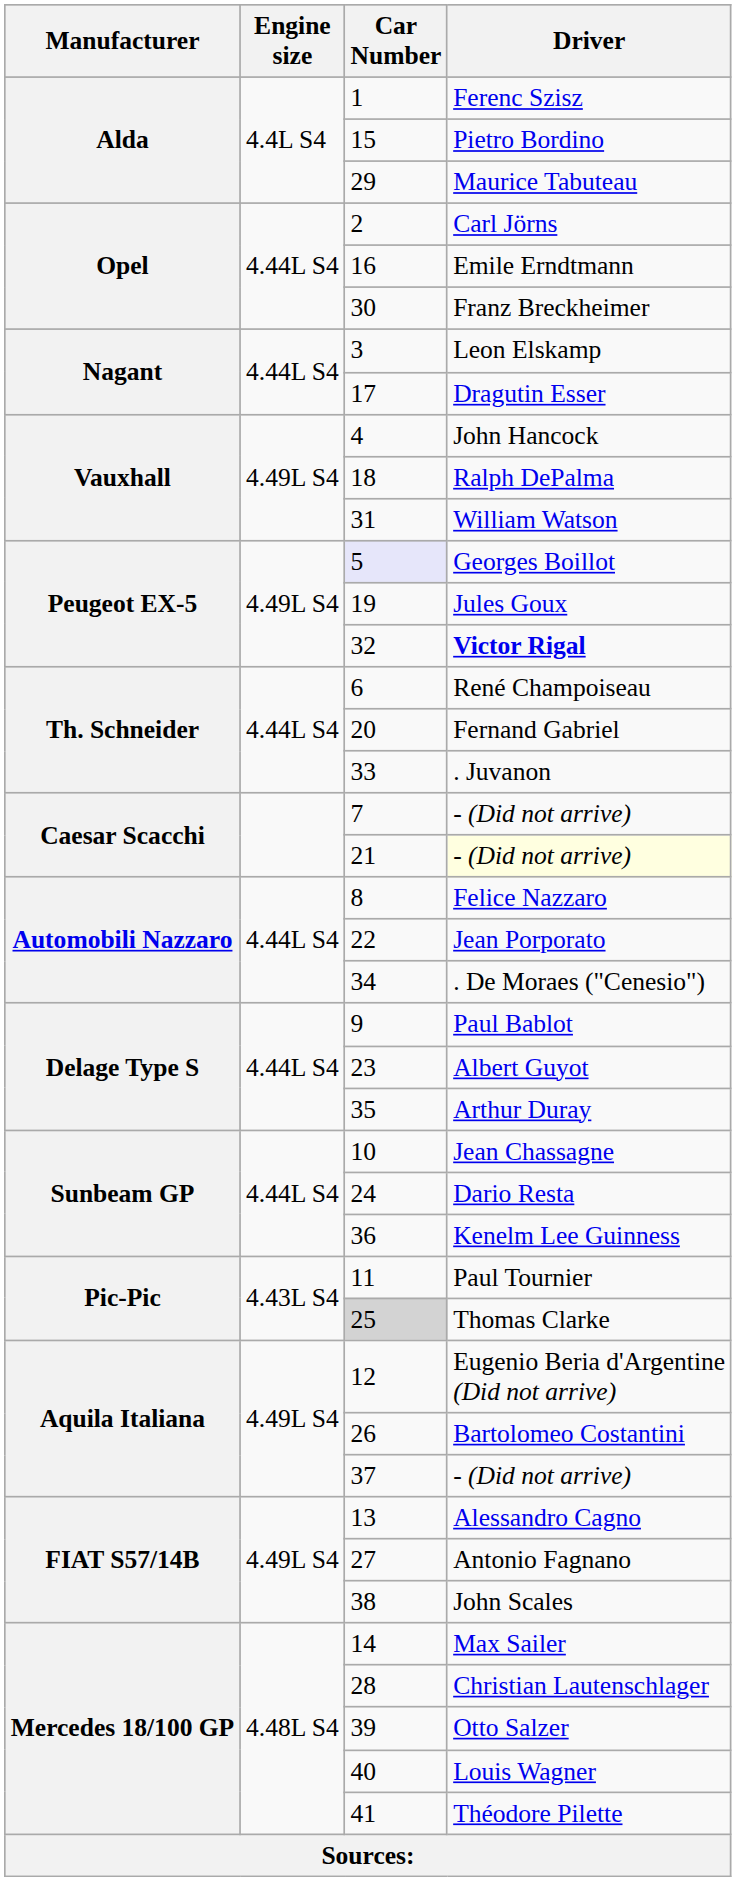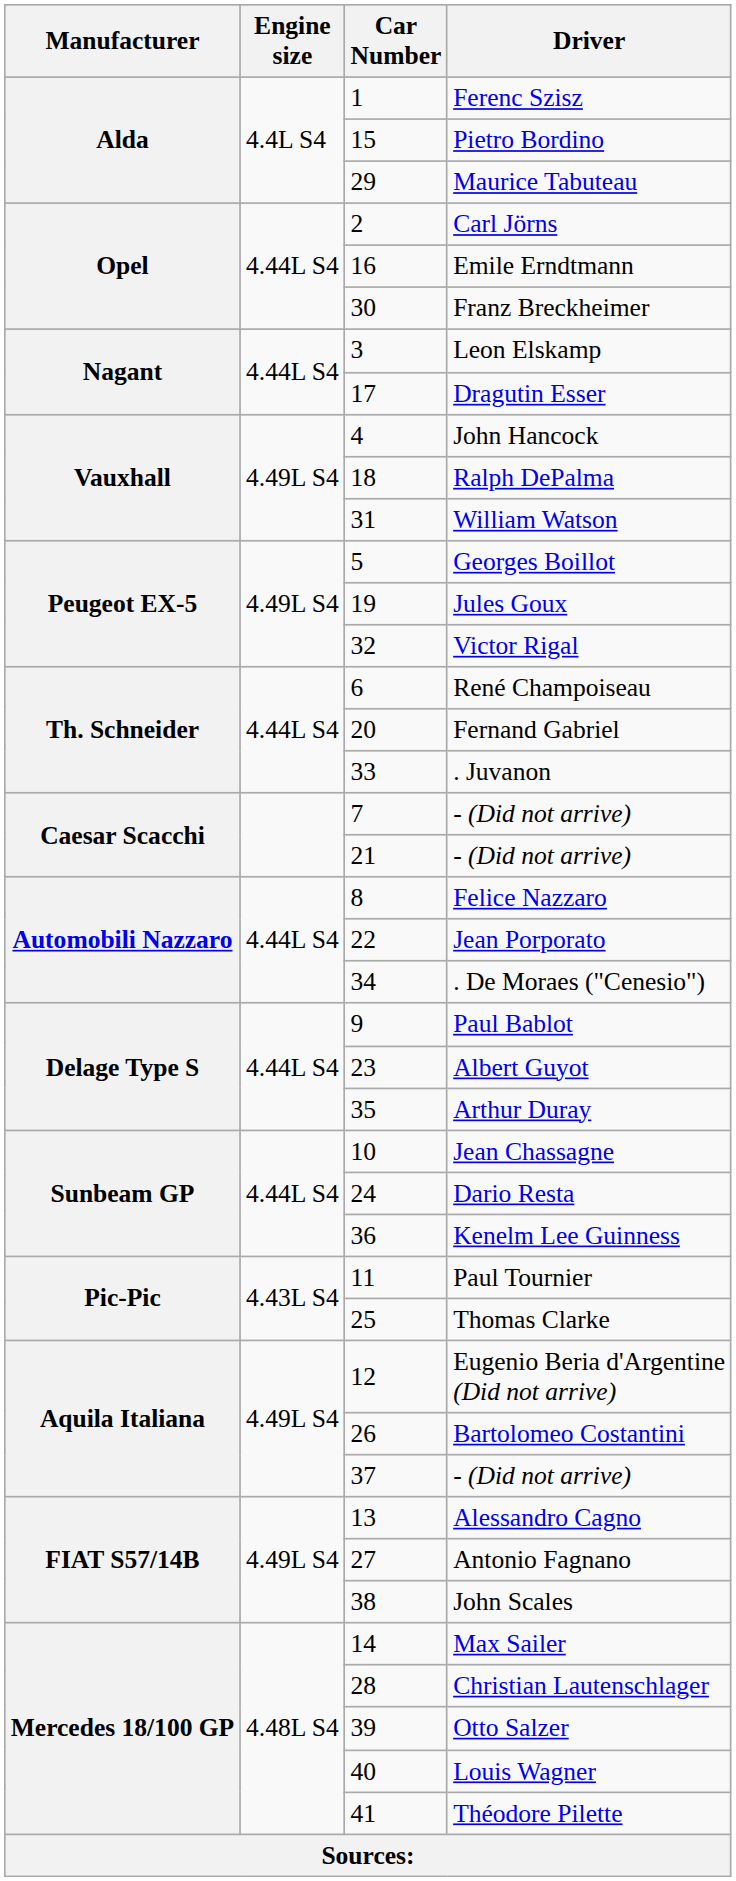(357, 561) lavender background -> (357, 561) no background
(519, 645) bold -> (516, 645) normal
(542, 855) lightyellow background -> (542, 855) no background
(363, 1319) lightgrey background -> (363, 1319) no background
